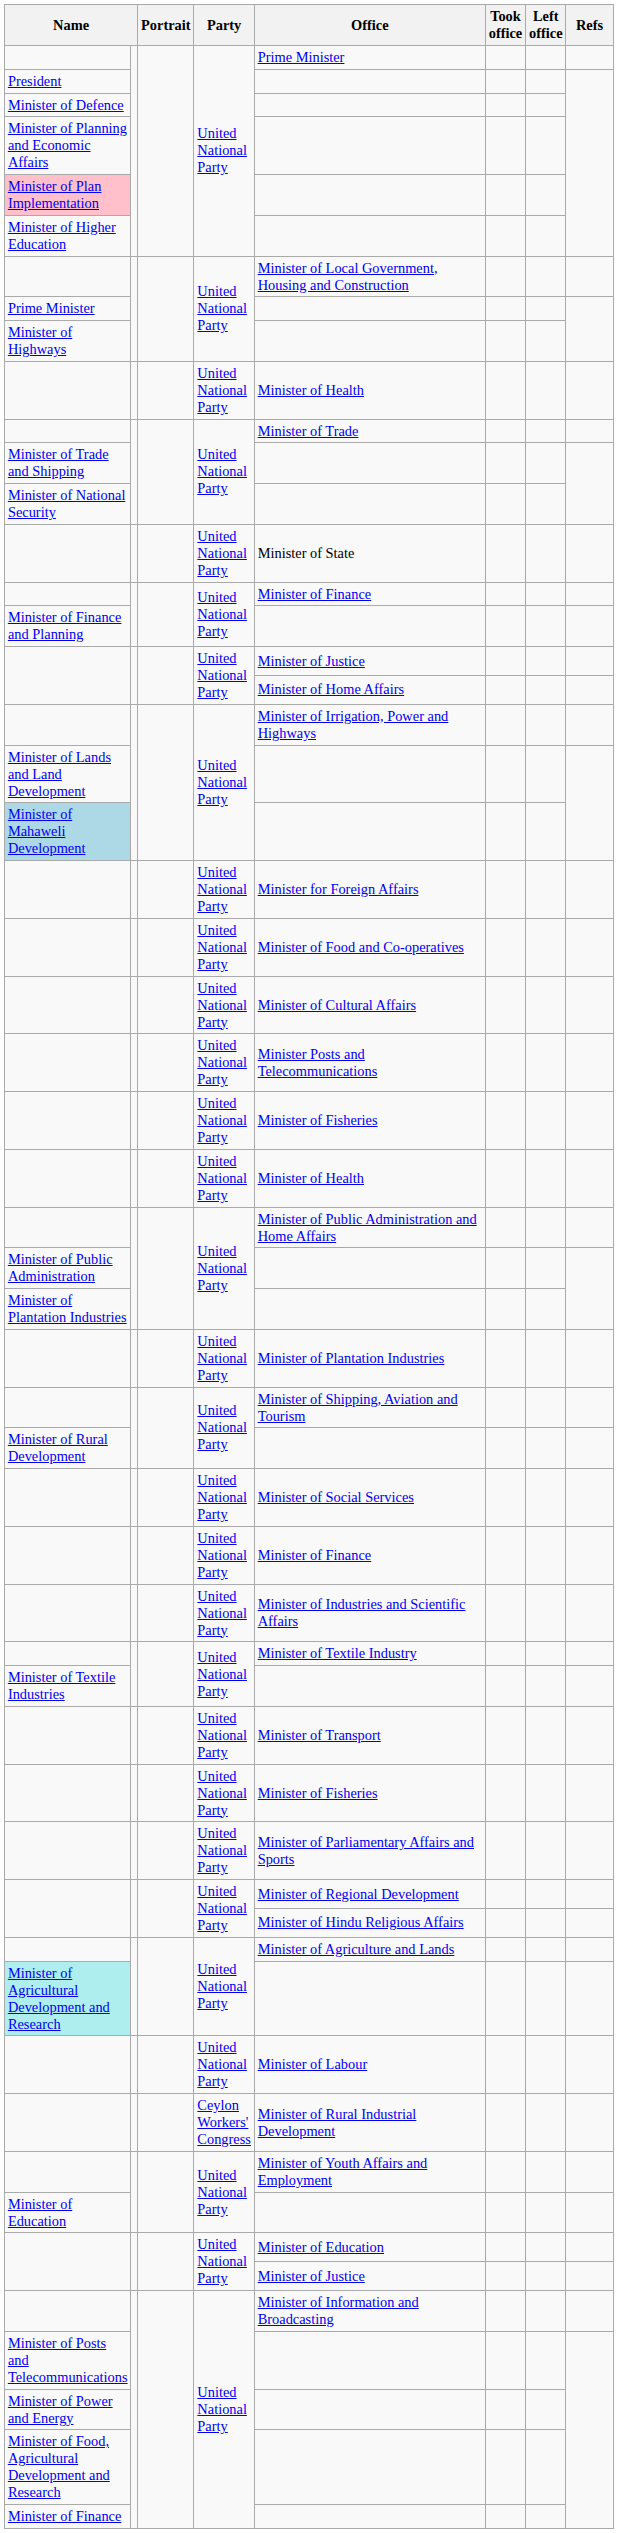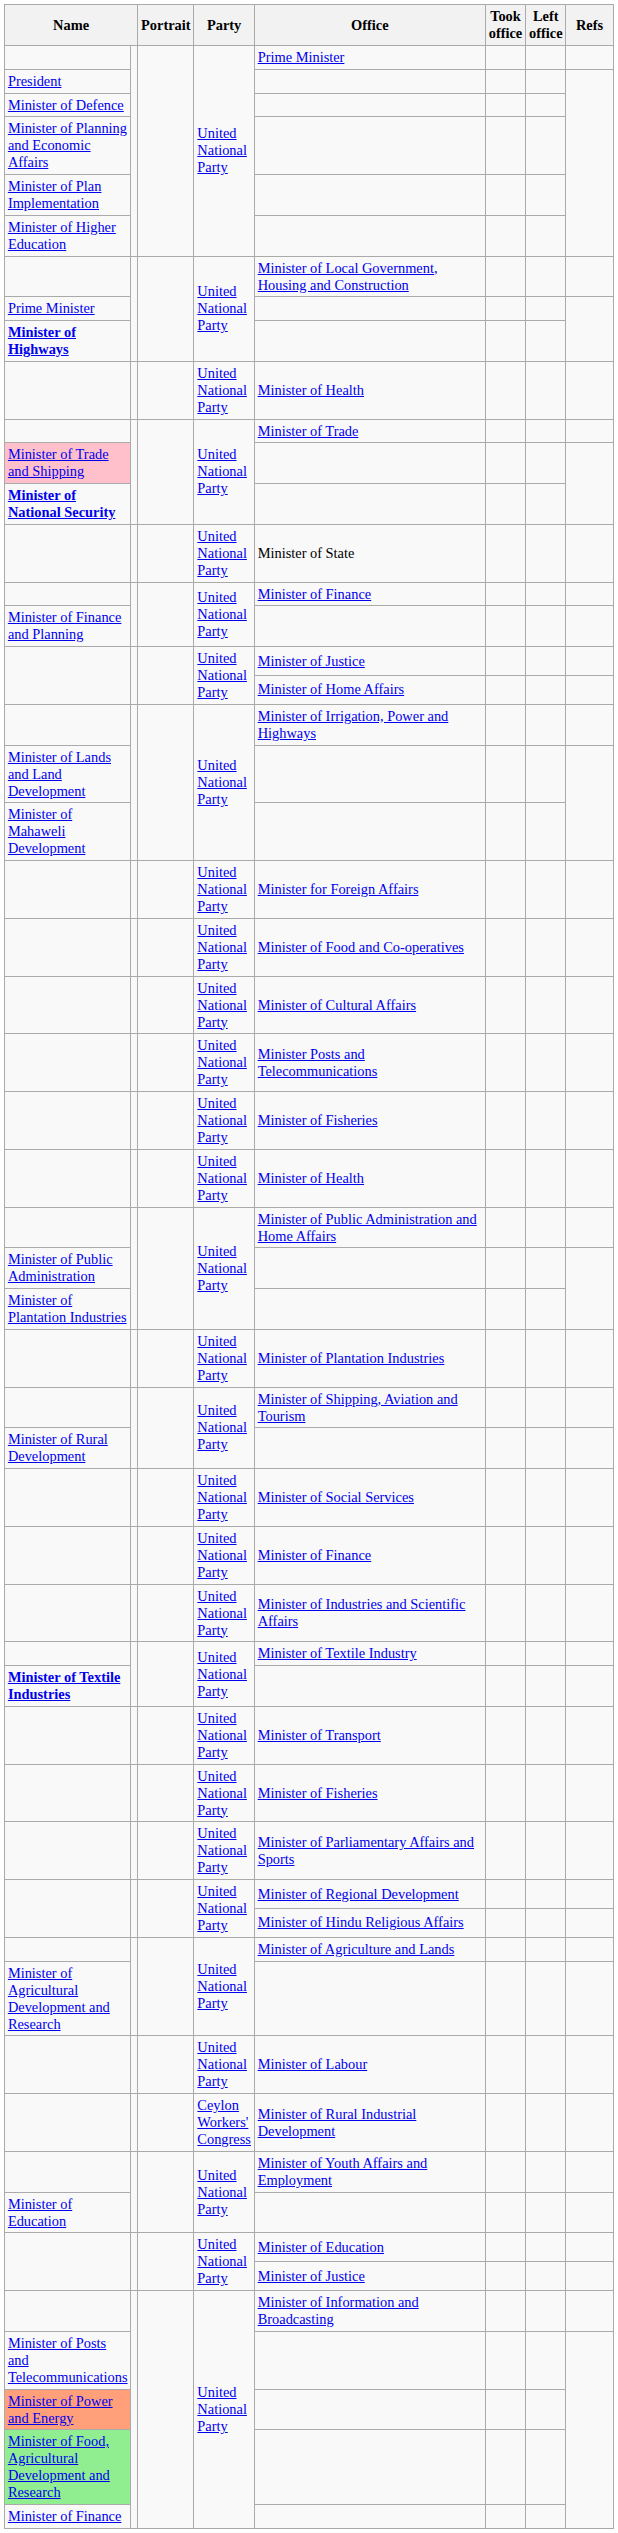(55, 195) pink background -> (55, 195) no background
(40, 341) normal -> (42, 341) bold
(58, 463) no background -> (58, 463) pink background
(67, 504) normal -> (62, 504) bold
(47, 831) lightblue background -> (47, 831) no background
(62, 1686) normal -> (64, 1686) bold
(59, 1998) paleturquoise background -> (59, 1998) no background
(60, 2409) no background -> (60, 2409) lightsalmon background
(59, 2467) no background -> (59, 2467) lightgreen background
